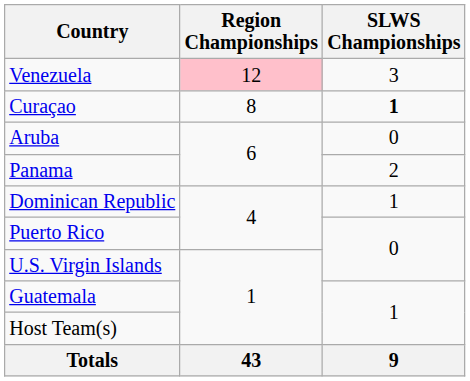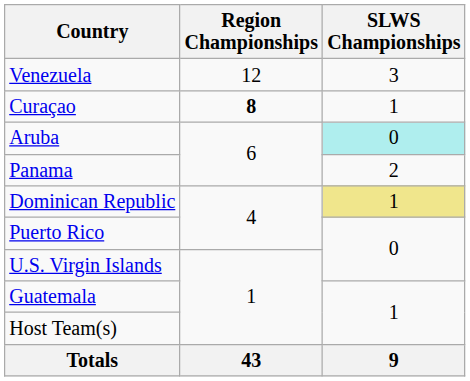(251, 74) pink background -> (251, 74) no background
(251, 106) normal -> (251, 106) bold
(394, 106) bold -> (394, 106) normal
(394, 138) no background -> (394, 138) paleturquoise background
(394, 201) no background -> (394, 201) khaki background
